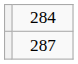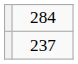(43, 45) 287 -> (43, 45) 237
